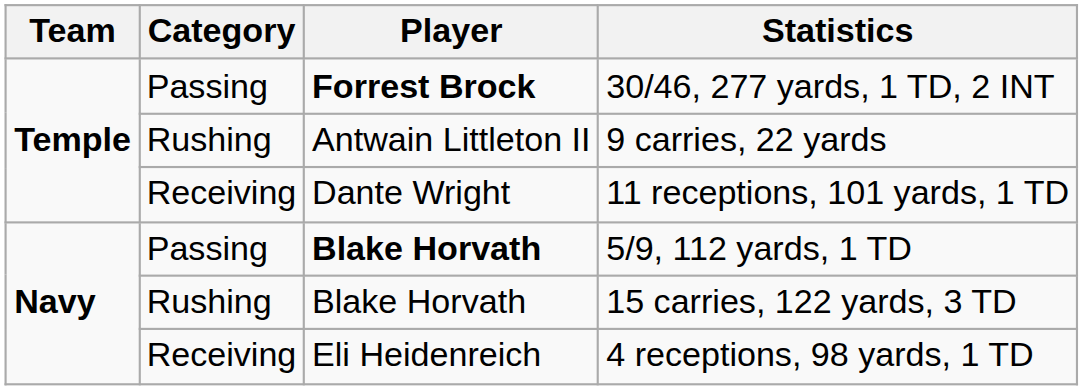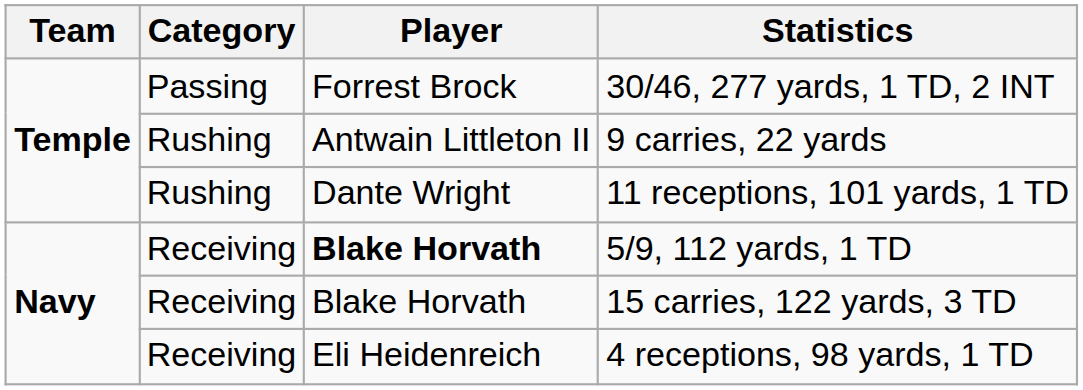(424, 85) bold -> (414, 85) normal
(221, 193) Receiving -> (209, 193) Rushing
(207, 247) Passing -> (221, 247) Receiving
(209, 301) Rushing -> (221, 301) Receiving
